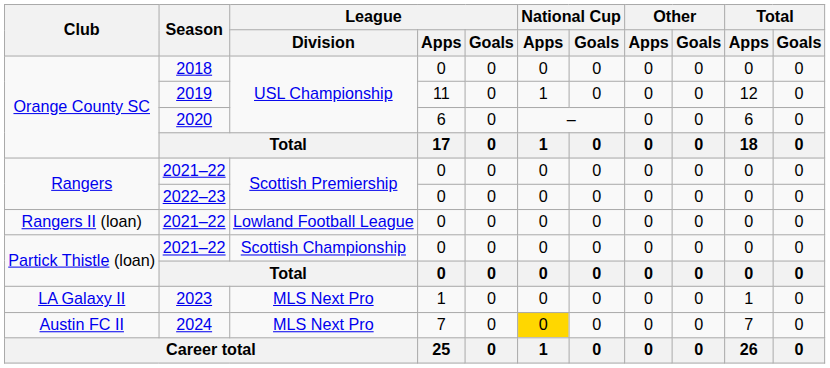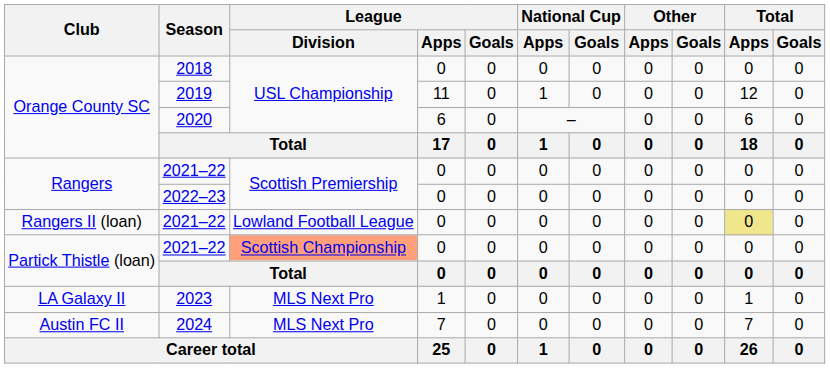(749, 222) no background -> (749, 222) khaki background
(323, 247) no background -> (323, 247) lightsalmon background
(543, 324) gold background -> (543, 324) no background
